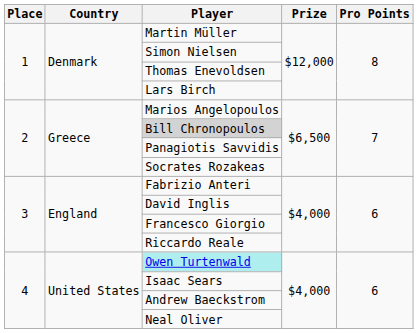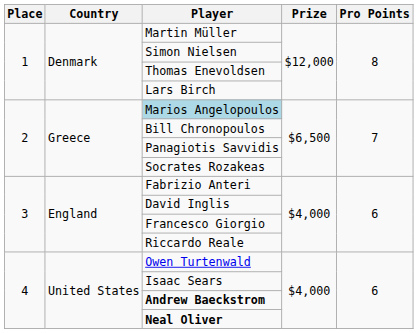(212, 109) no background -> (212, 109) lightblue background
(205, 128) lightgrey background -> (205, 128) no background
(198, 262) paleturquoise background -> (198, 262) no background
(205, 300) normal -> (205, 300) bold
(184, 319) normal -> (184, 319) bold
